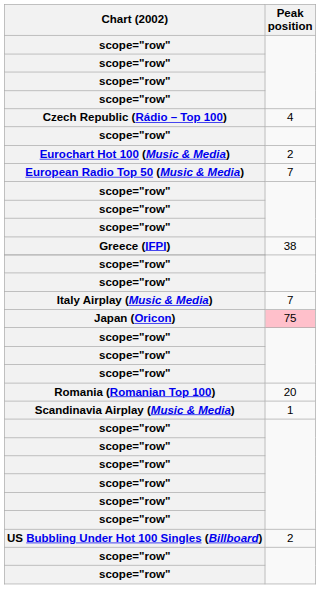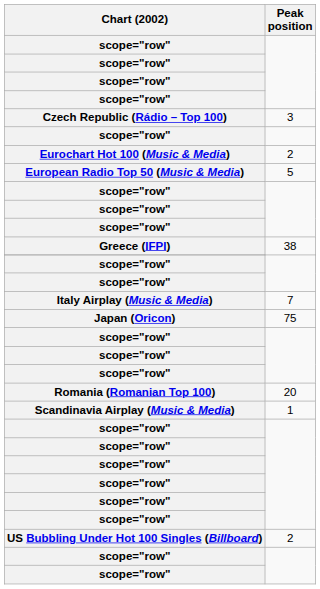(290, 117) 4 -> (290, 117) 3
(290, 172) 7 -> (290, 172) 5
(290, 318) pink background -> (290, 318) no background
